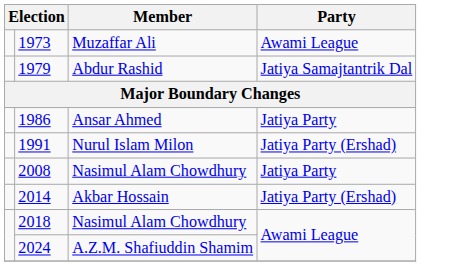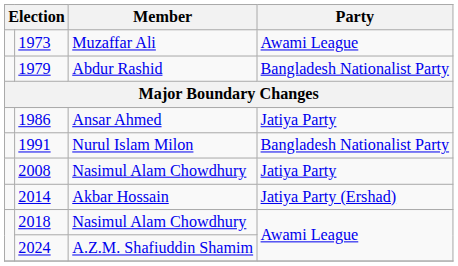(336, 68) Jatiya Samajtantrik Dal -> (355, 68) Bangladesh Nationalist Party
(328, 145) Jatiya Party (Ershad) -> (355, 145) Bangladesh Nationalist Party
